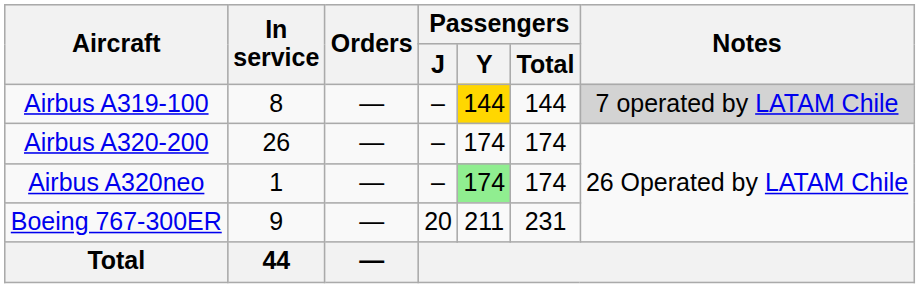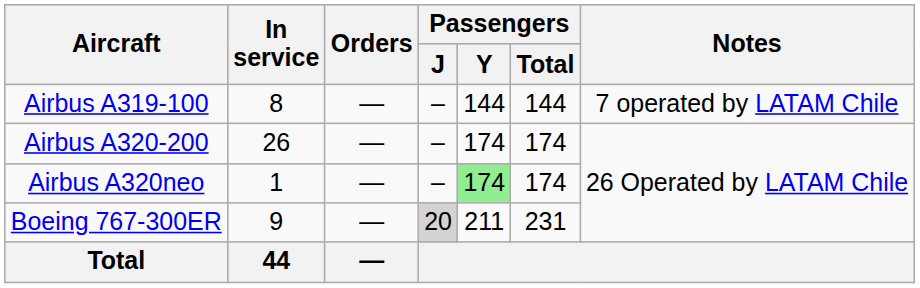(484, 103) gold background -> (484, 103) no background
(747, 103) lightgrey background -> (747, 103) no background
(438, 222) no background -> (438, 222) lightgrey background
